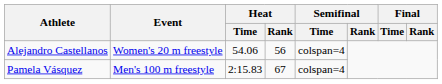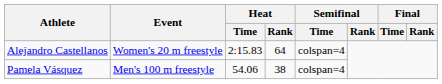(245, 50) 54.06 -> (245, 50) 2:15.83
(280, 50) 56 -> (280, 50) 64
(245, 69) 2:15.83 -> (245, 69) 54.06
(280, 69) 67 -> (280, 69) 38
